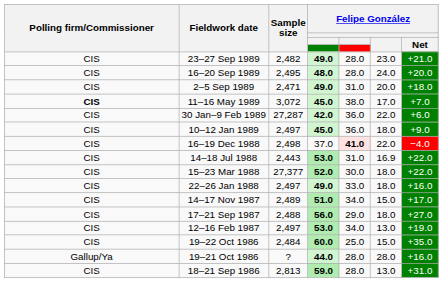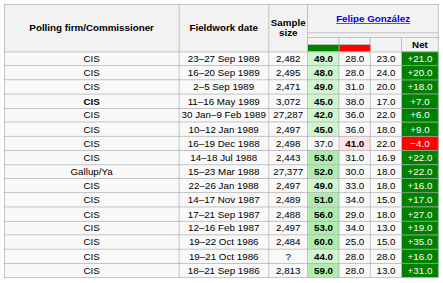(92, 172) CIS -> (92, 172) Gallup/Ya
(92, 257) Gallup/Ya -> (92, 257) CIS
